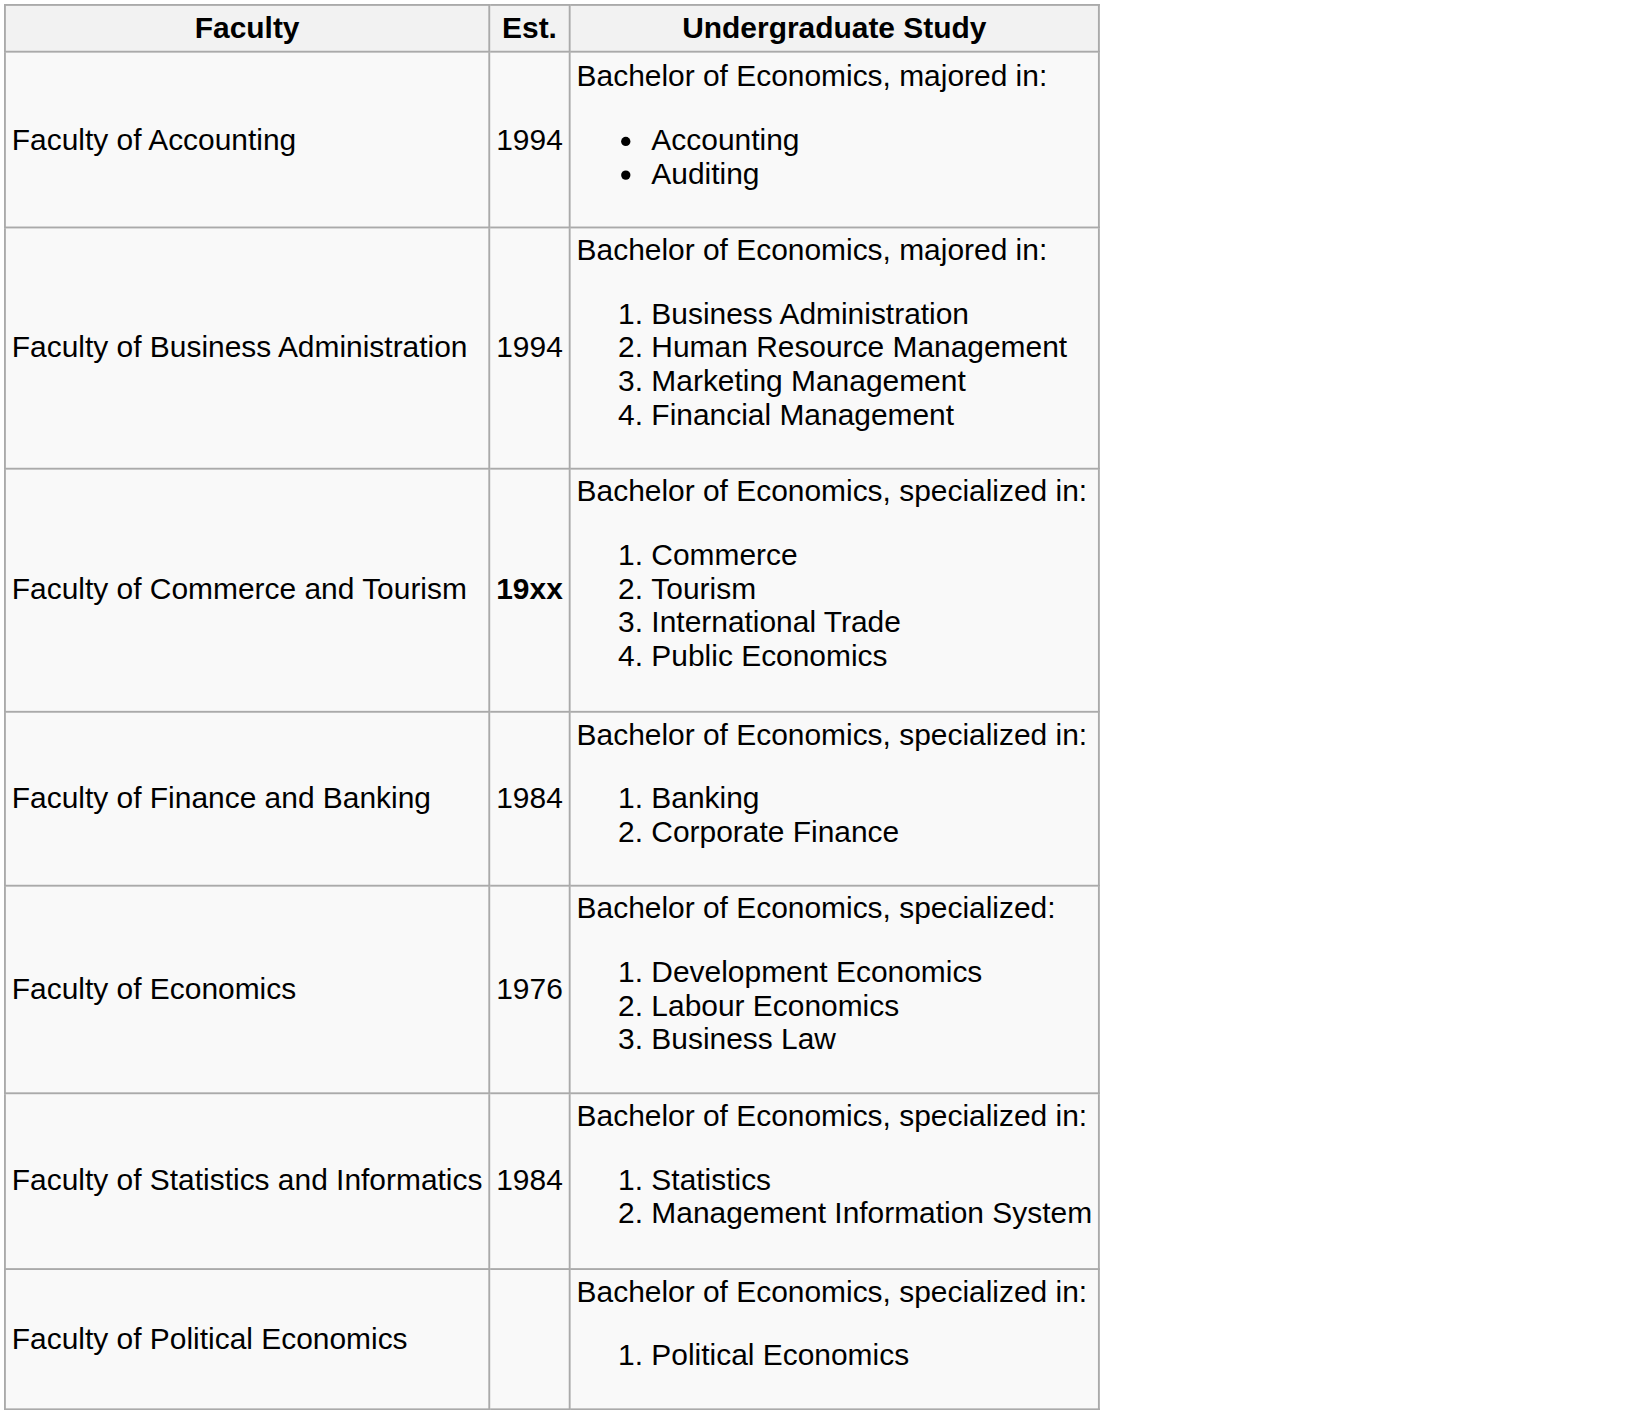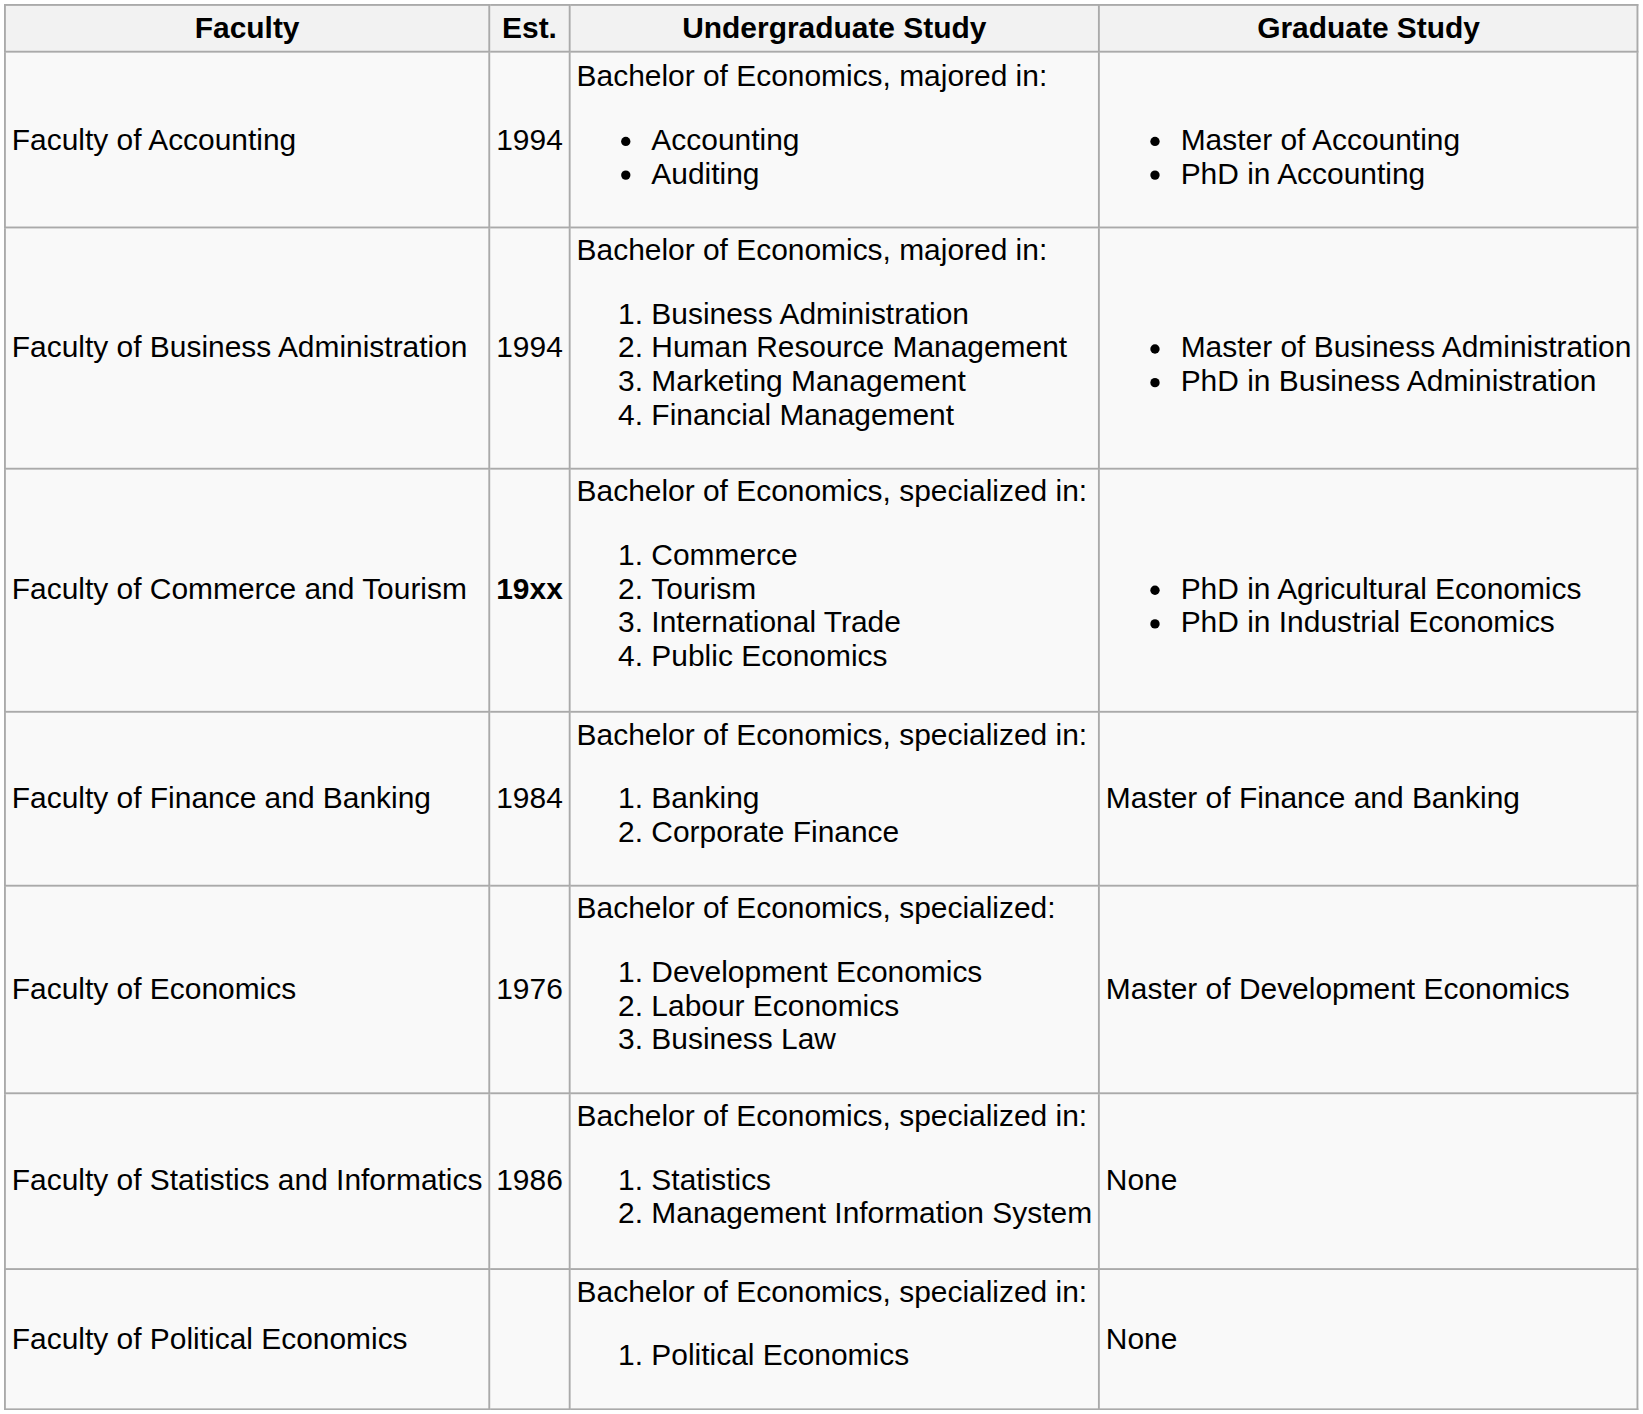+ column: (1369, 28)
(529, 1180) 1984 -> (529, 1180) 1986
